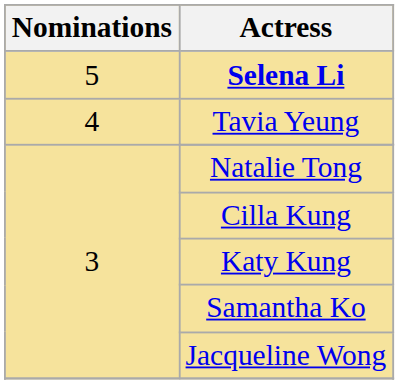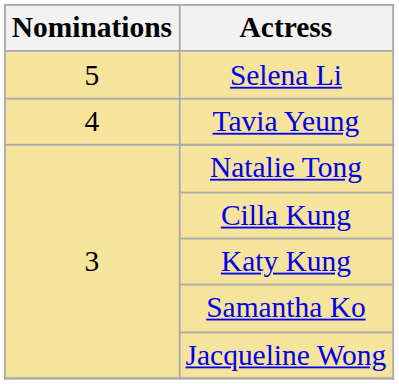(286, 74) bold -> (286, 74) normal
